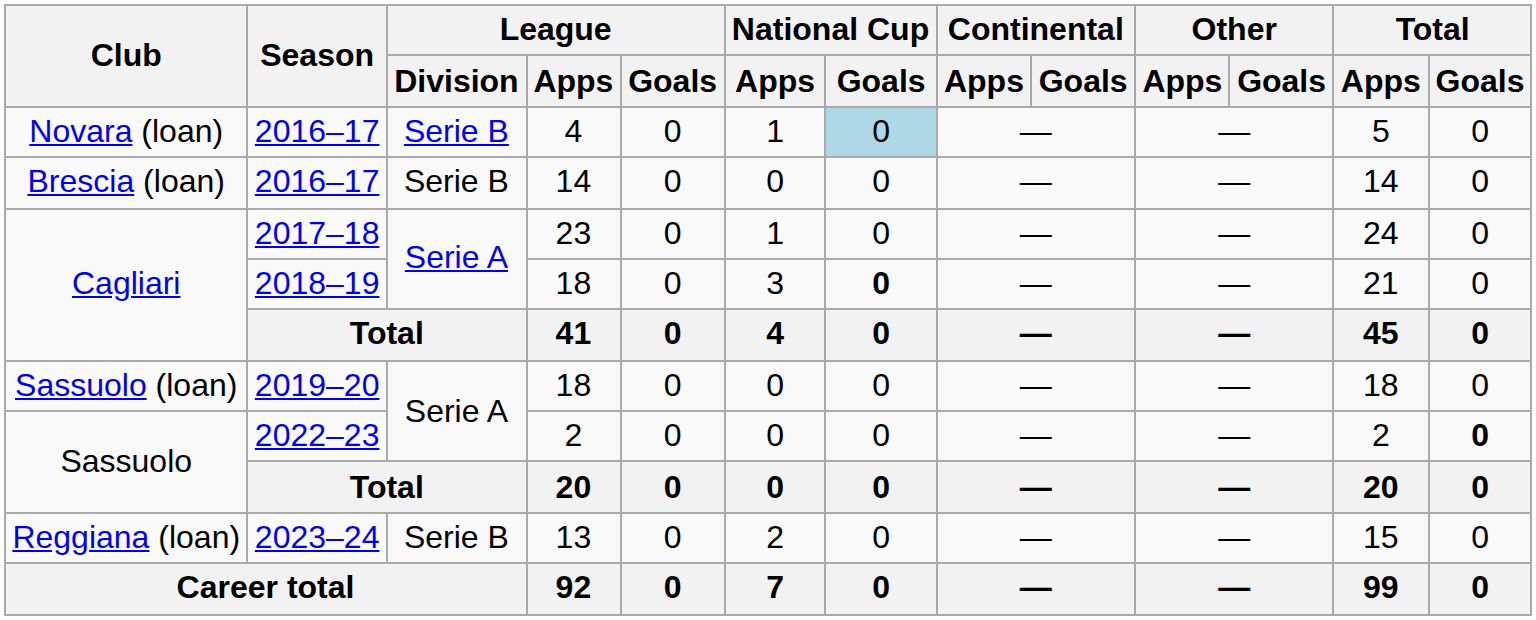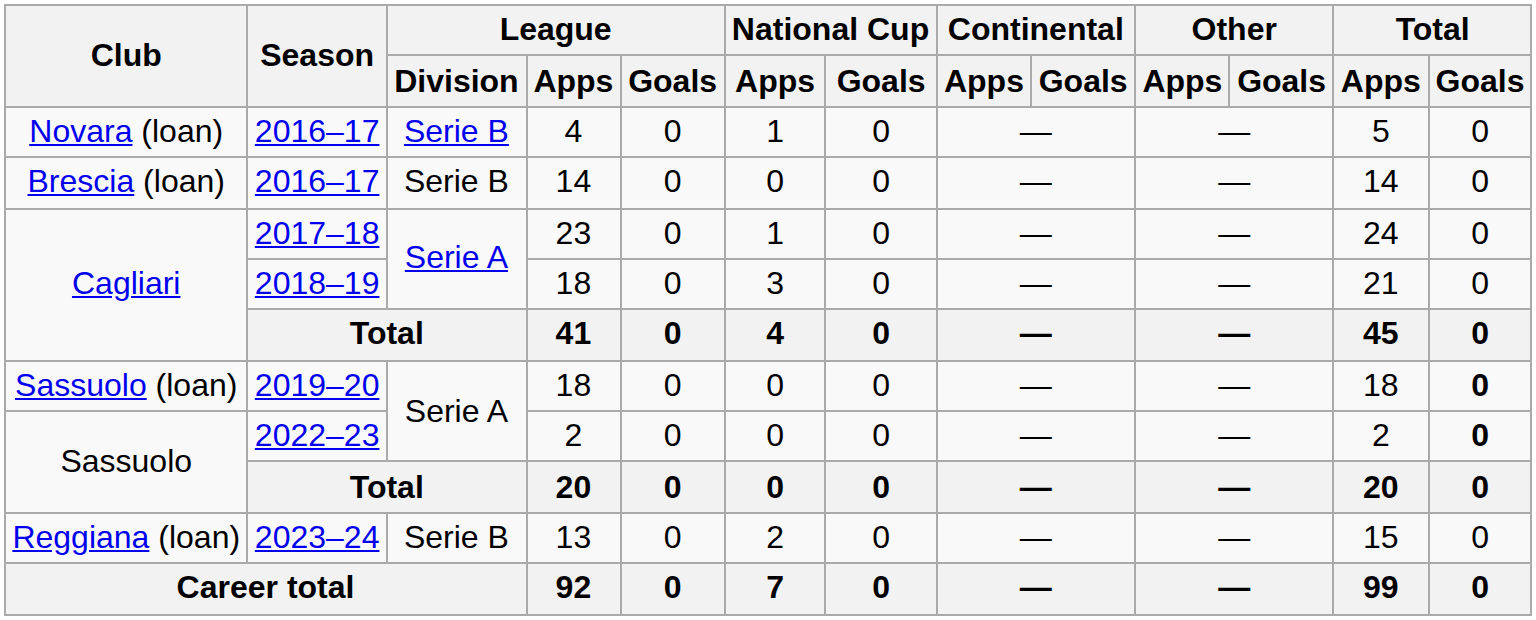(881, 131) lightblue background -> (881, 131) no background
(881, 283) bold -> (881, 283) normal
(1480, 385) normal -> (1480, 385) bold
